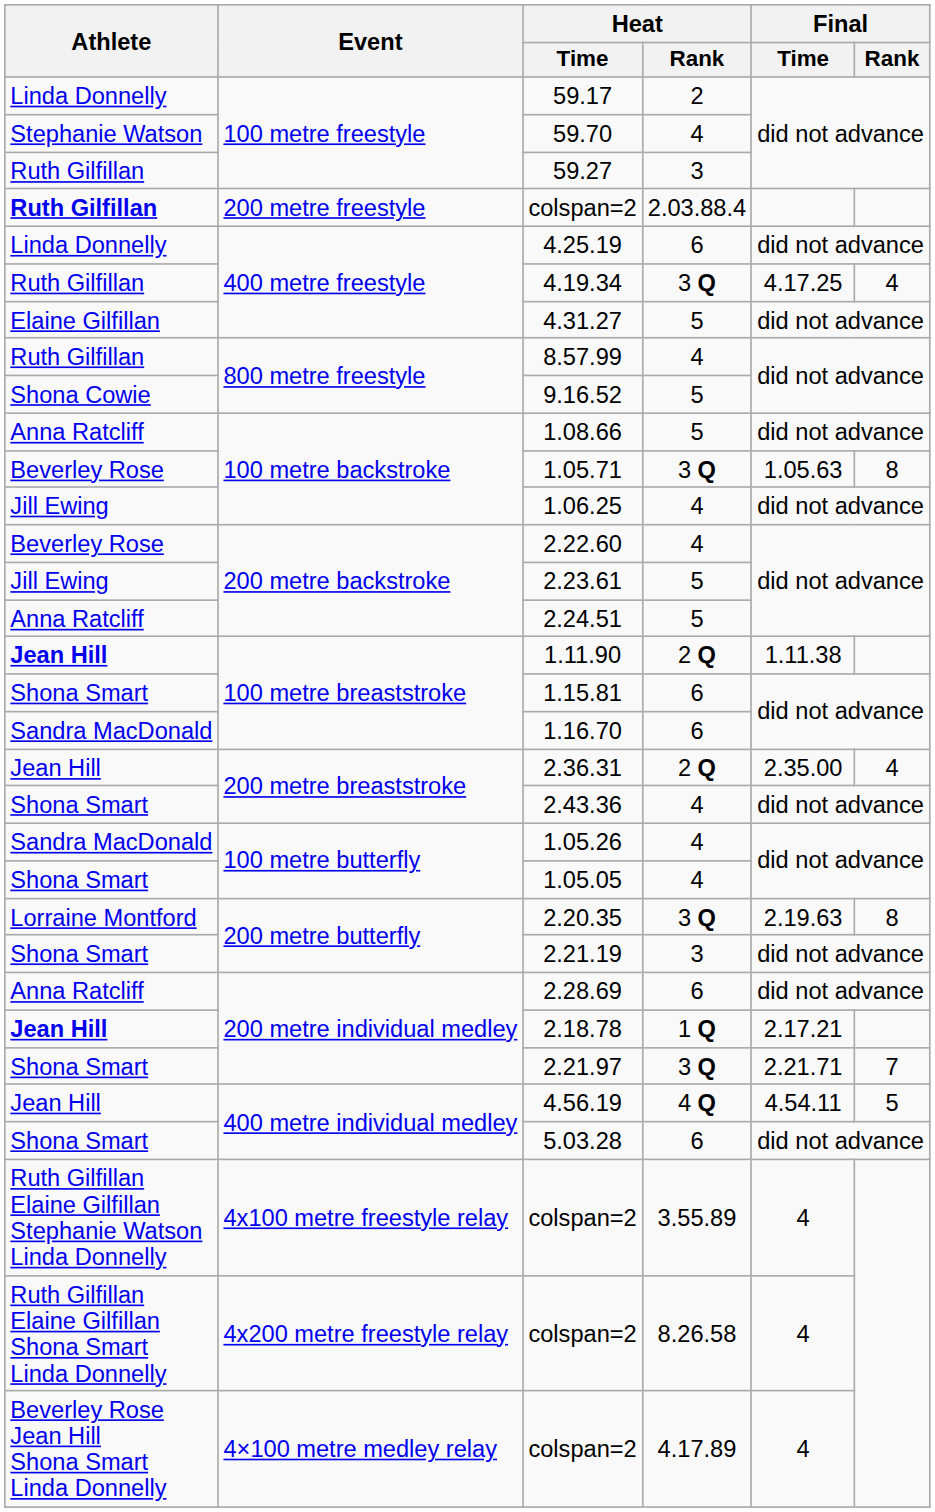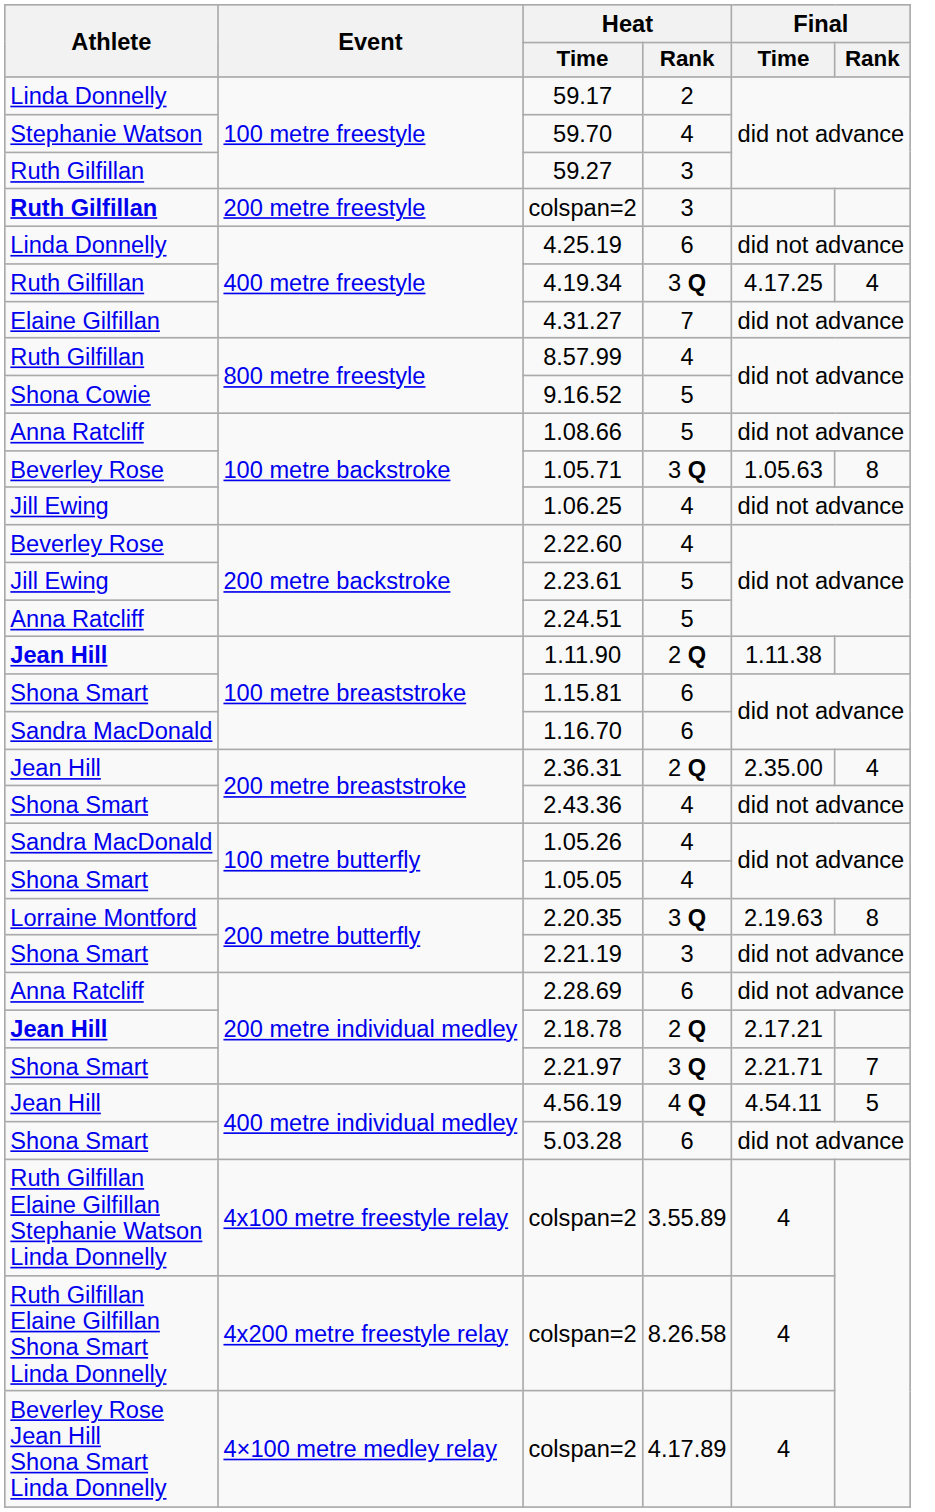(697, 208) 2.03.88.4 -> (687, 208) 3
(697, 320) 5 -> (687, 320) 7
(697, 1029) 1 Q -> (687, 1029) 2 Q
